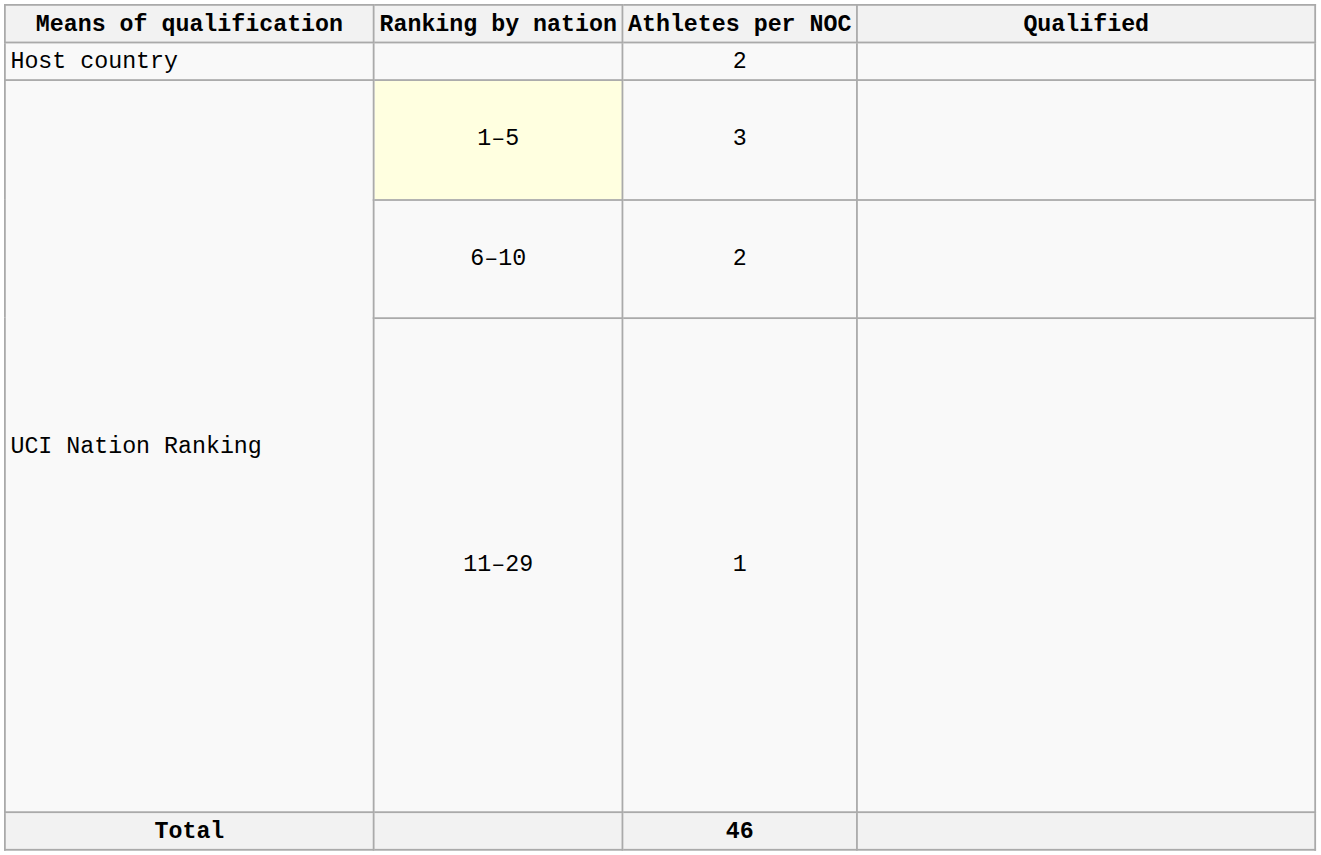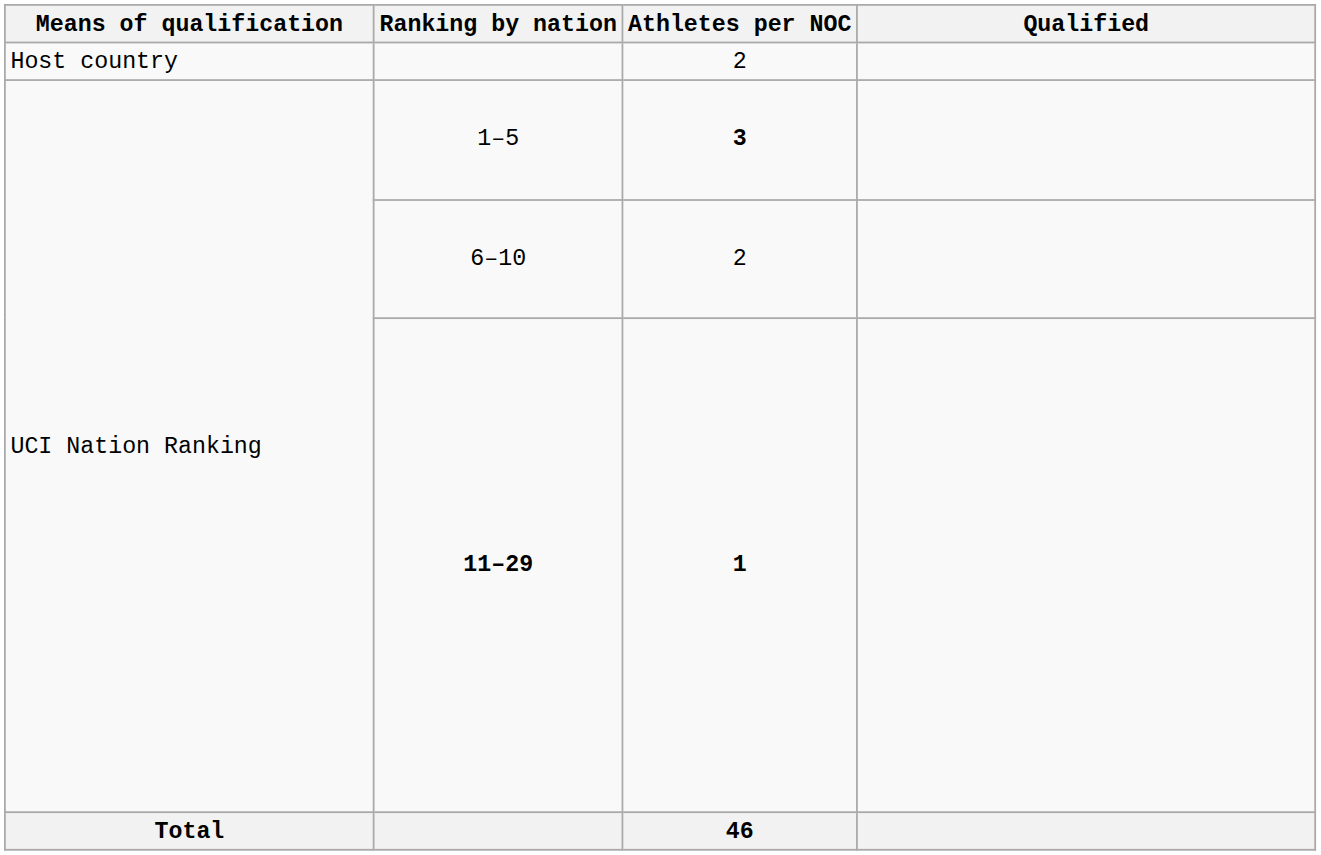(498, 140) lightyellow background -> (498, 140) no background
(740, 140) normal -> (740, 140) bold
(498, 565) normal -> (498, 565) bold
(740, 565) normal -> (740, 565) bold
